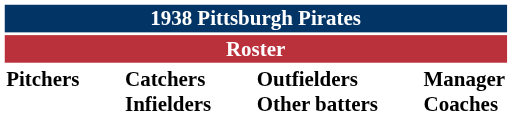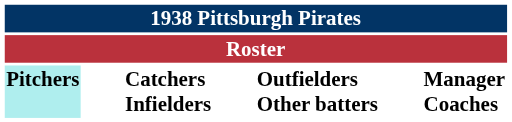(43, 79) no background -> (43, 79) paleturquoise background
